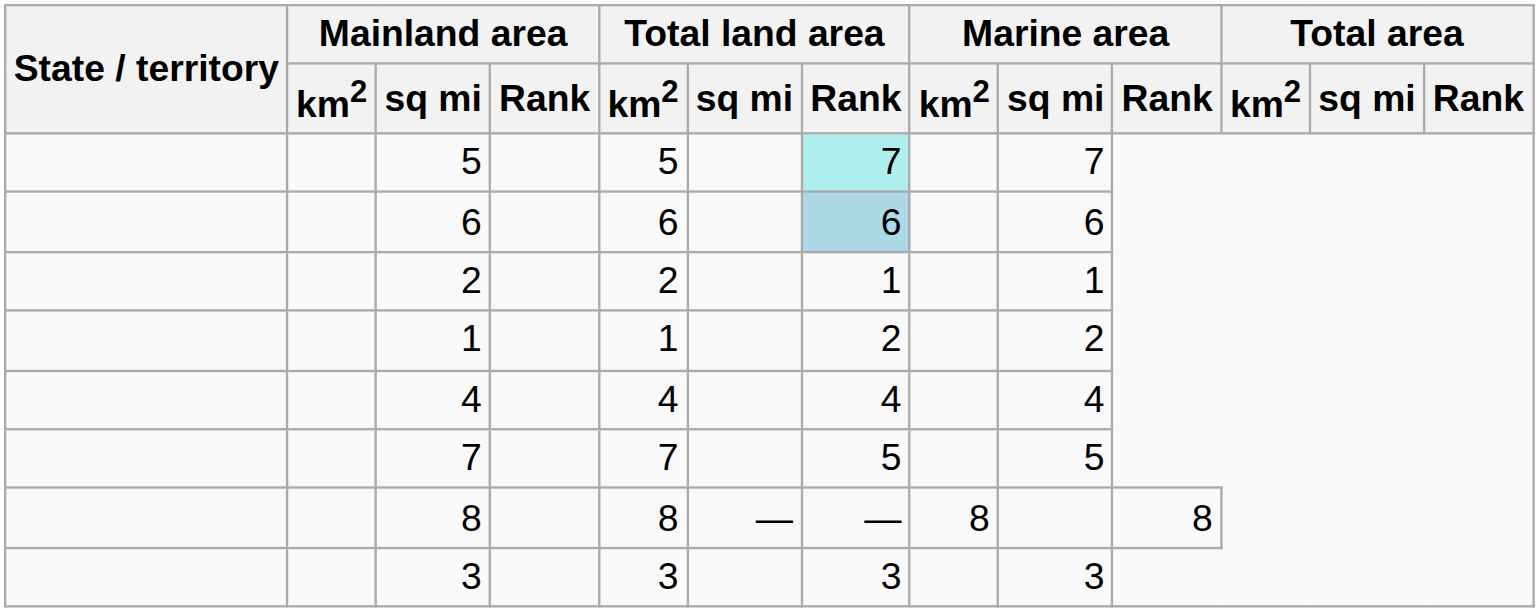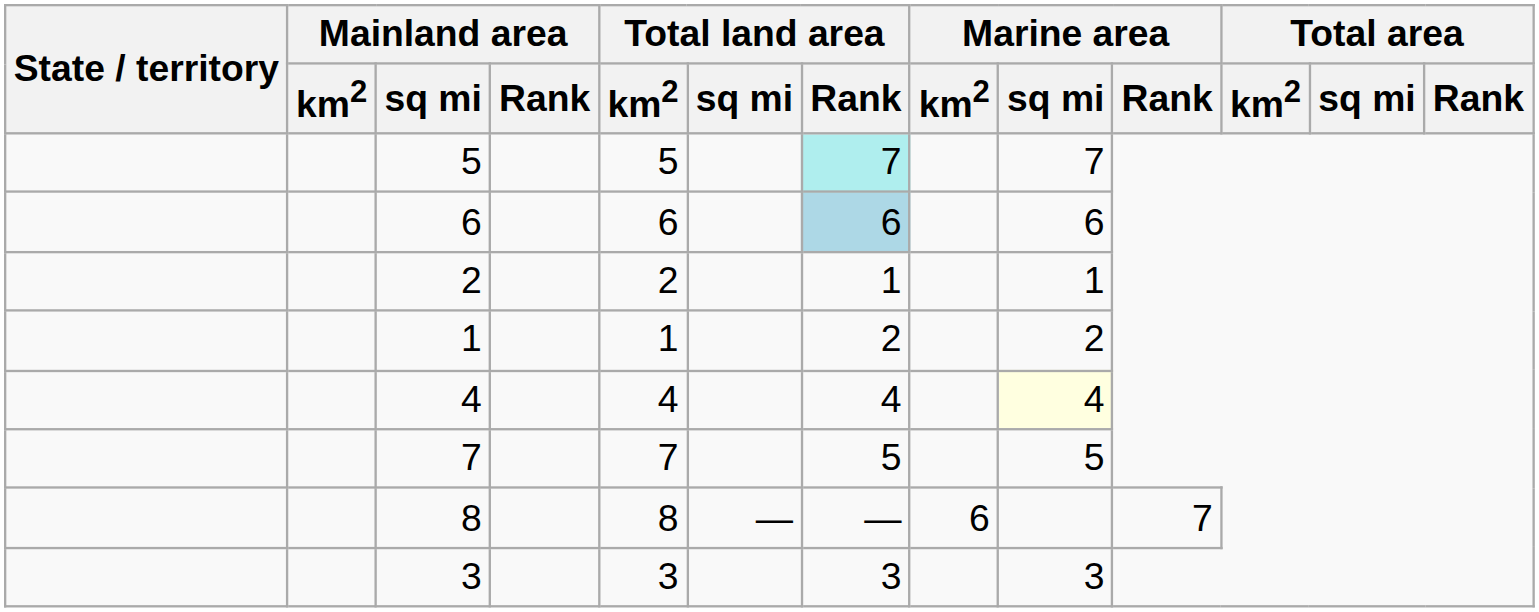(1094, 398) no background -> (1094, 398) lightyellow background
(979, 517) 8 -> (979, 517) 6
(1202, 517) 8 -> (1202, 517) 7
